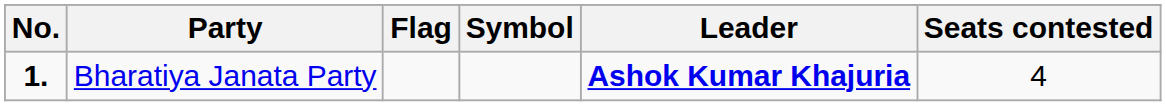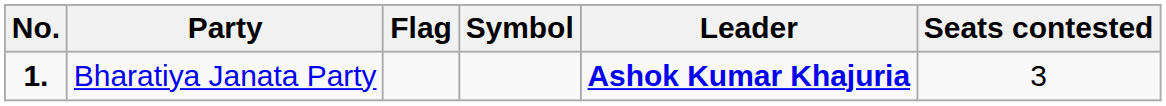(1039, 75) 4 -> (1039, 75) 3
